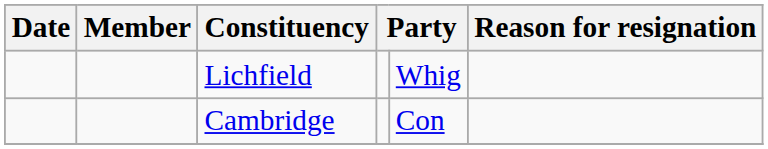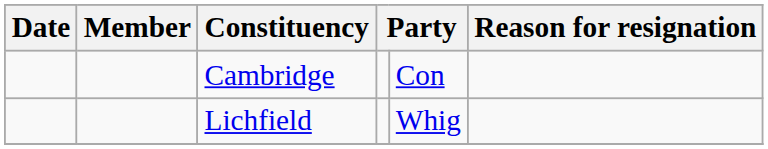rows swapped: (258, 74) <-> (270, 120)
